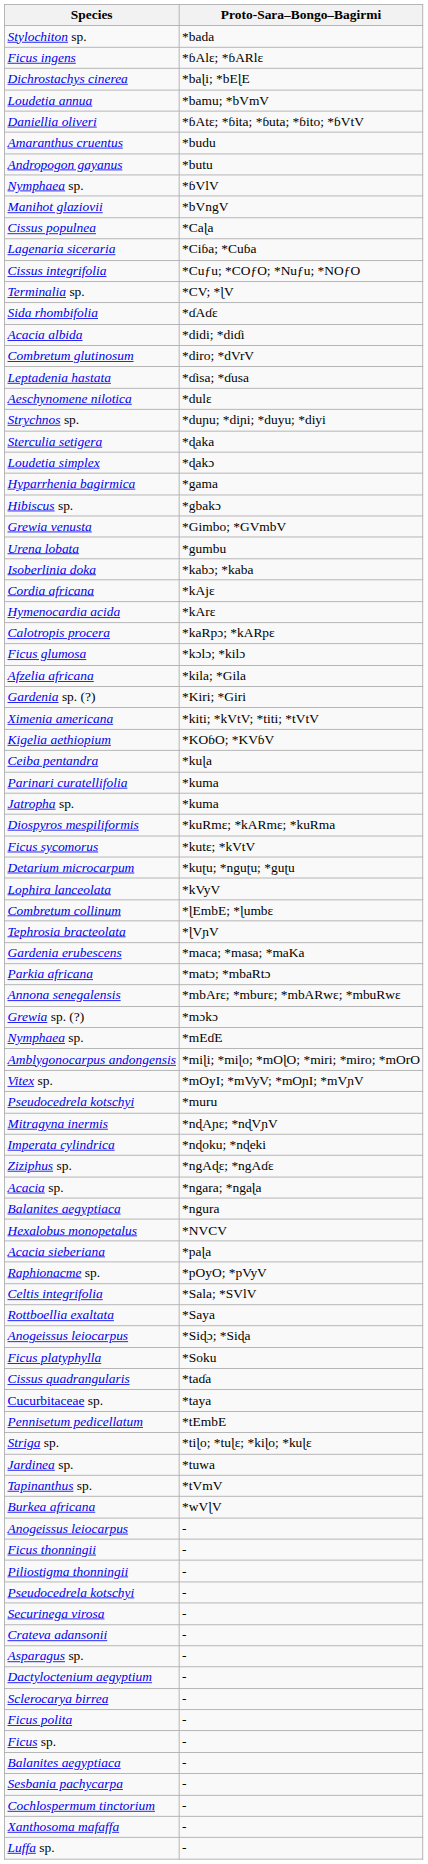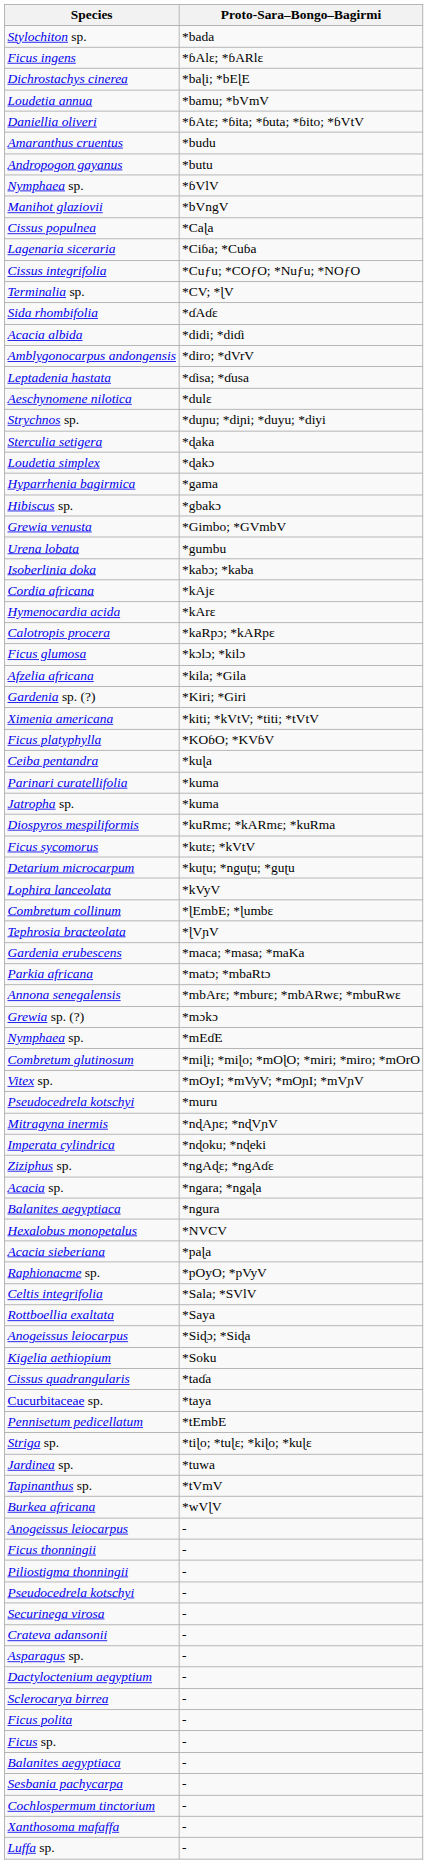(71, 356) Combretum glutinosum -> (92, 356) Amblygonocarpus andongensis
(59, 739) Kigelia aethiopium -> (54, 739) Ficus platyphylla
(92, 1059) Amblygonocarpus andongensis -> (71, 1059) Combretum glutinosum
(54, 1358) Ficus platyphylla -> (59, 1358) Kigelia aethiopium
